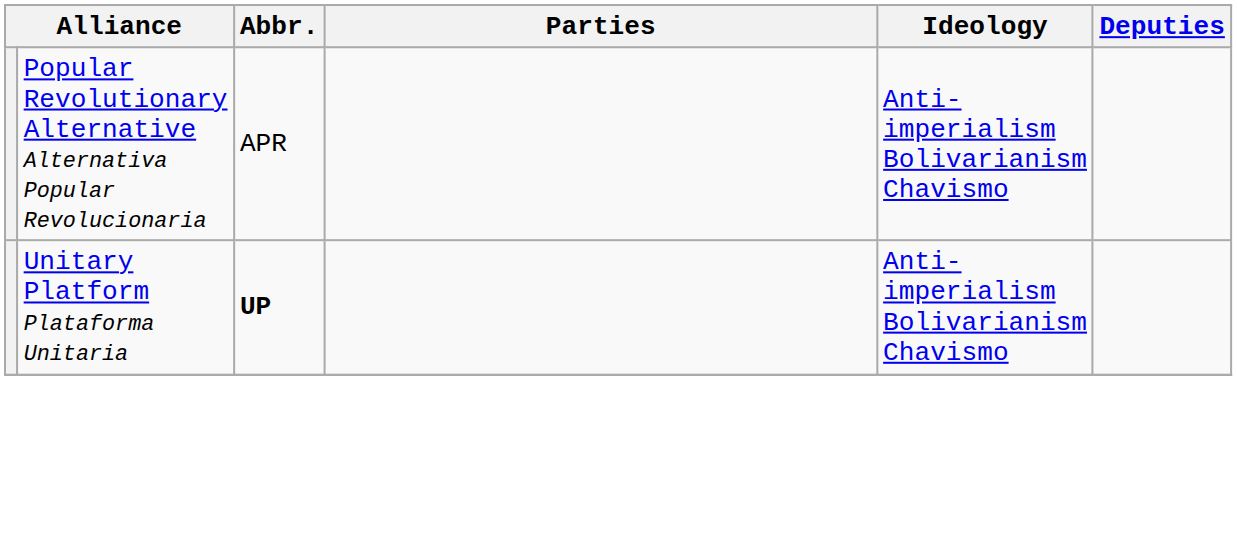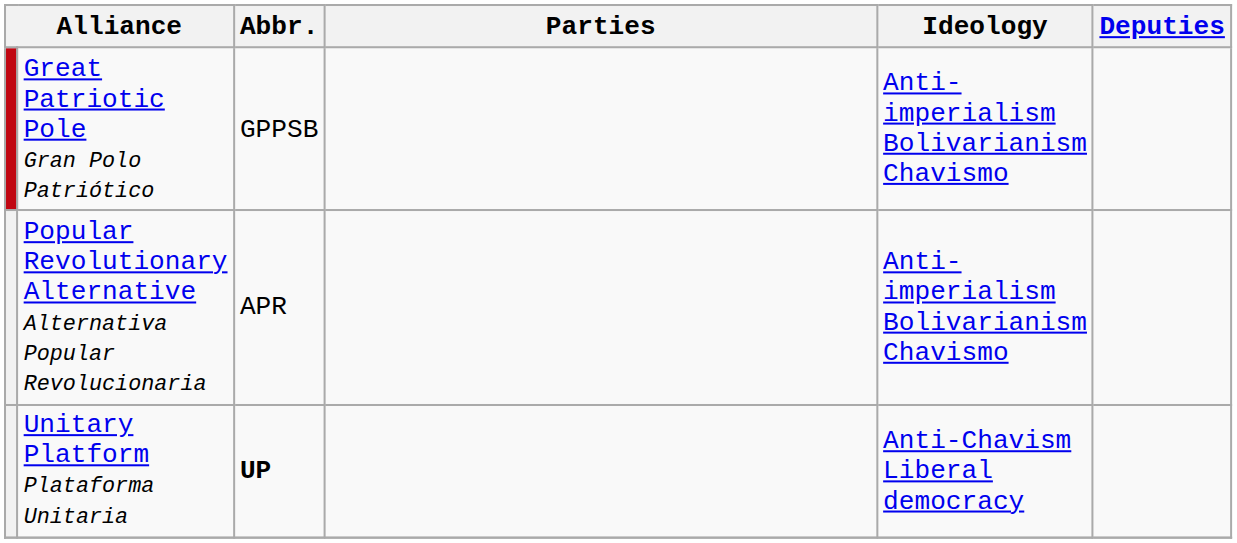+ row: (94, 128)
(985, 307) Anti-imperialism Bolivarianism Chavismo -> (977, 471) Anti-Chavism Liberal democracy
